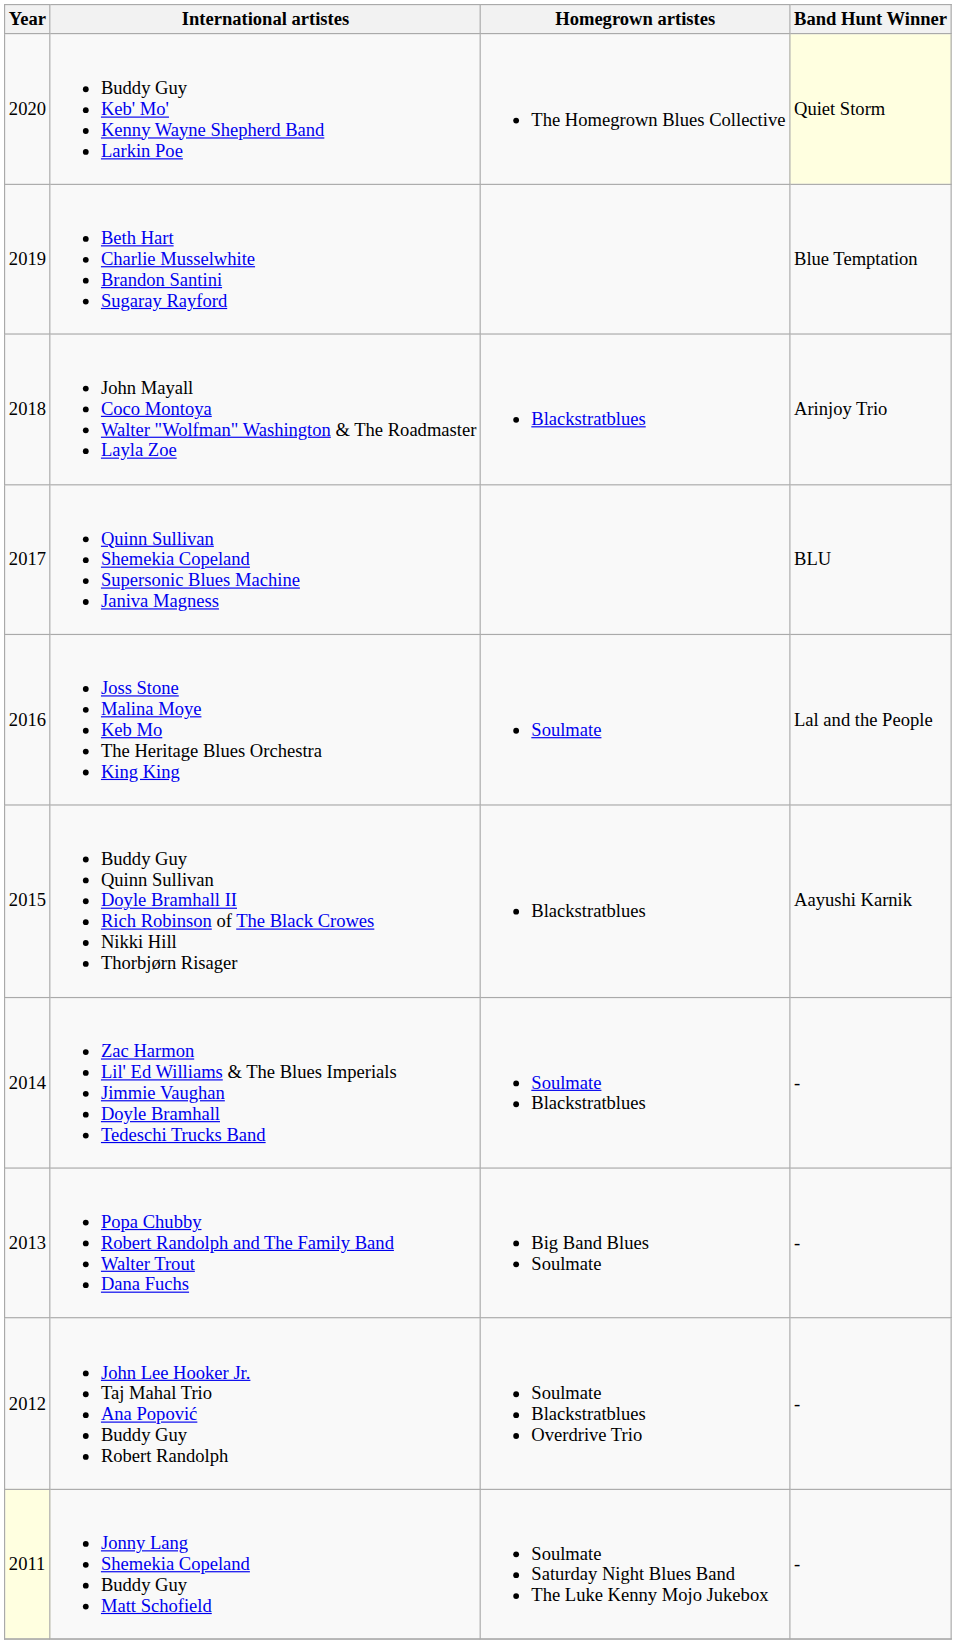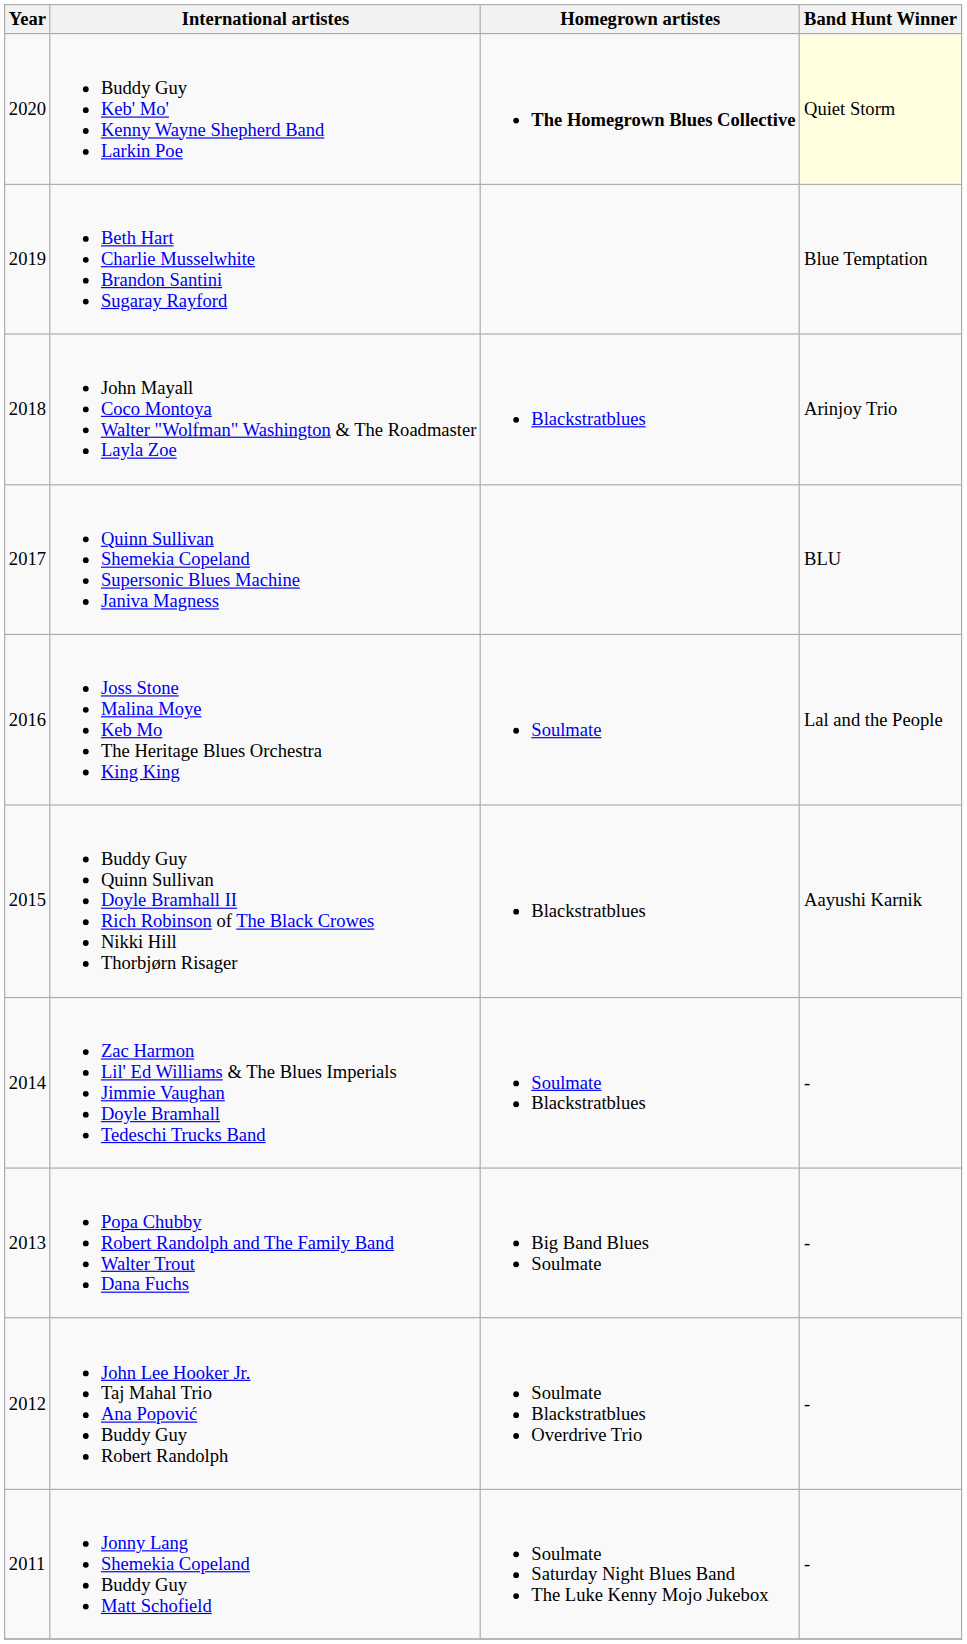(635, 119) normal -> (640, 119) bold
(27, 1564) lightyellow background -> (27, 1564) no background
